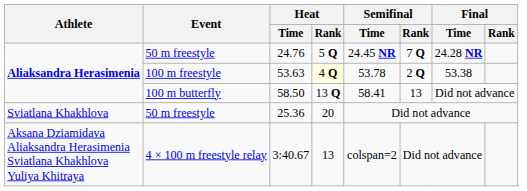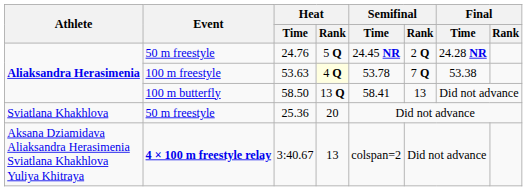(416, 53) 7 Q -> (420, 53) 2 Q
(416, 73) 2 Q -> (420, 73) 7 Q
(206, 154) normal -> (208, 154) bold
